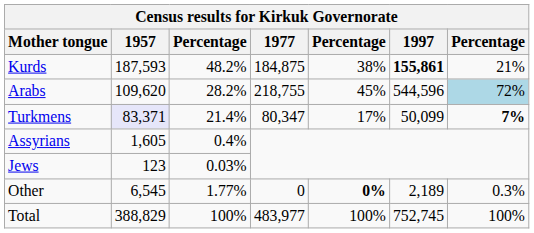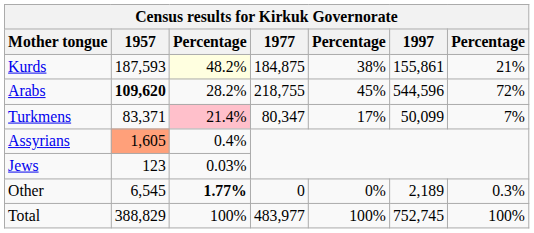(226, 66) no background -> (226, 66) lightyellow background
(419, 66) bold -> (419, 66) normal
(140, 91) normal -> (140, 91) bold
(511, 91) lightblue background -> (511, 91) no background
(144, 116) lavender background -> (144, 116) no background
(226, 116) no background -> (226, 116) pink background
(513, 116) bold -> (514, 116) normal
(148, 141) no background -> (148, 141) lightsalmon background
(226, 191) normal -> (225, 191) bold
(374, 191) bold -> (375, 191) normal
